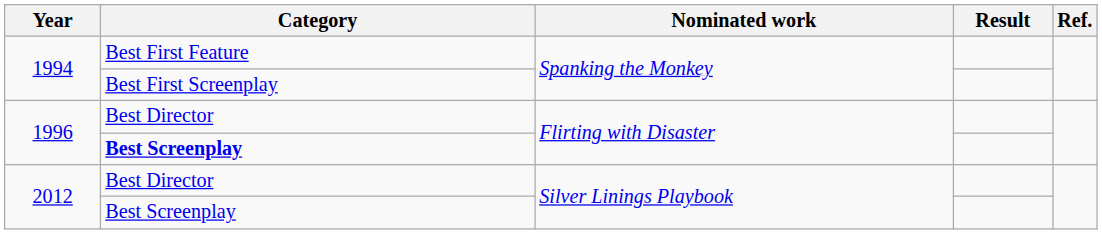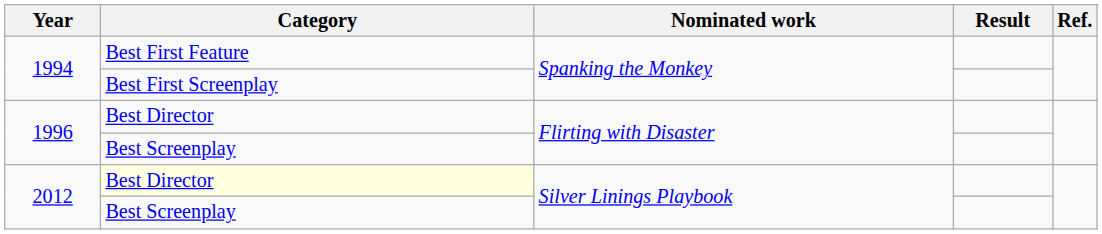(174, 148) bold -> (171, 148) normal
(159, 180) no background -> (159, 180) lightyellow background
